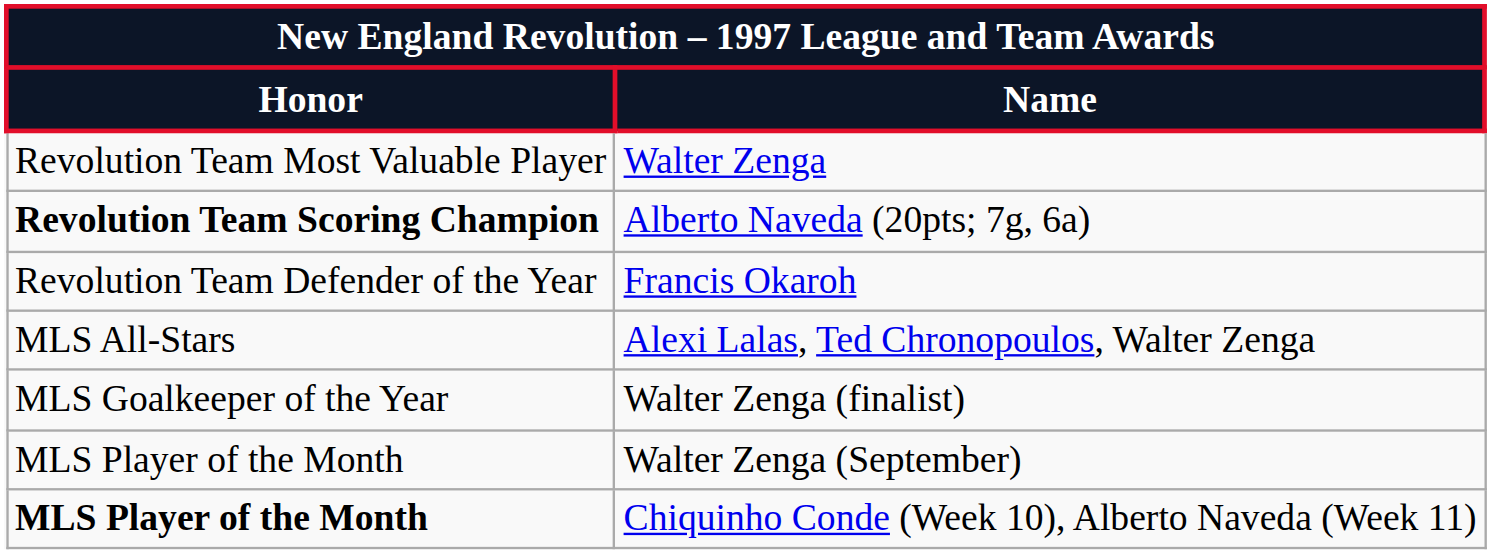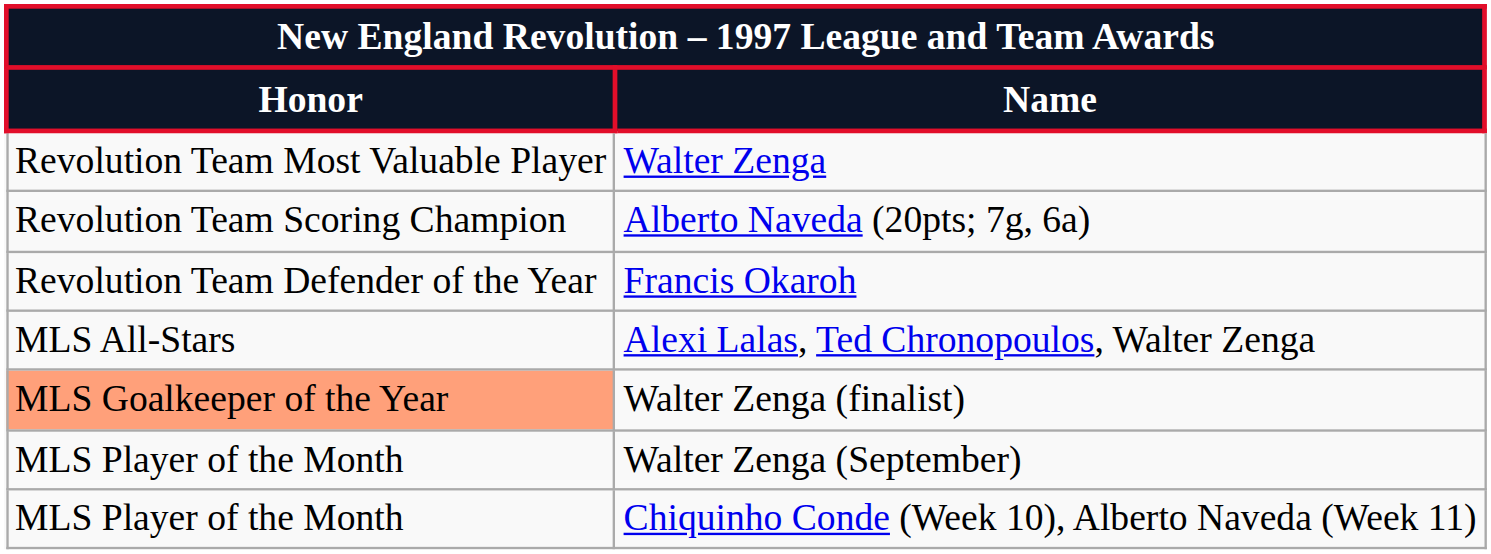(307, 220) bold -> (291, 220) normal
(232, 399) no background -> (232, 399) lightsalmon background
(221, 518) bold -> (209, 518) normal
